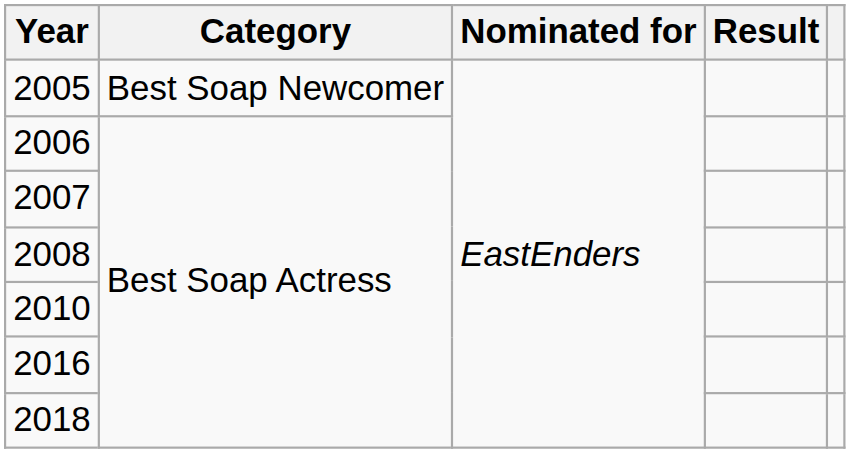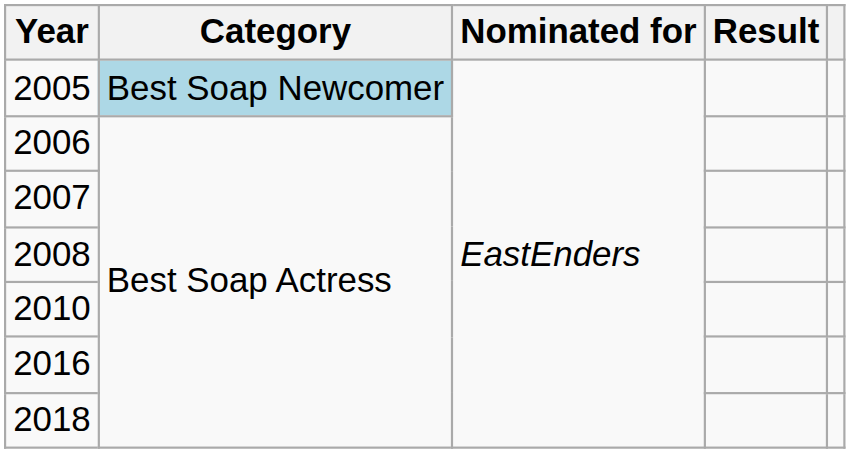(275, 87) no background -> (275, 87) lightblue background
